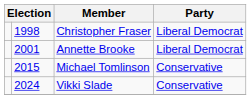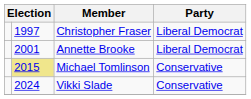(27, 31) 1998 -> (27, 31) 1997
(27, 67) no background -> (27, 67) khaki background
